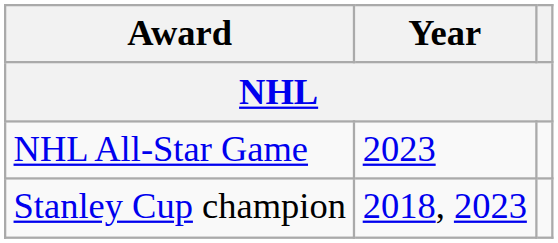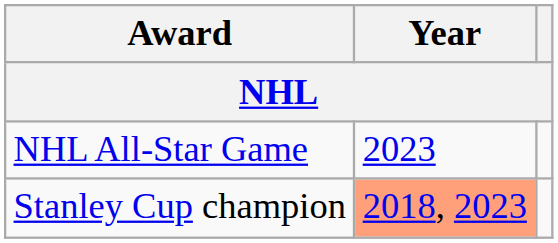(445, 206) no background -> (445, 206) lightsalmon background
